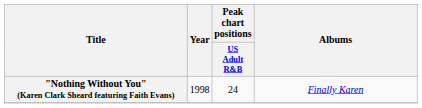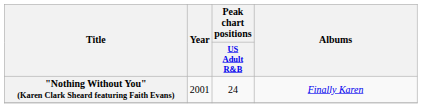(200, 89) 1998 -> (200, 89) 2001
